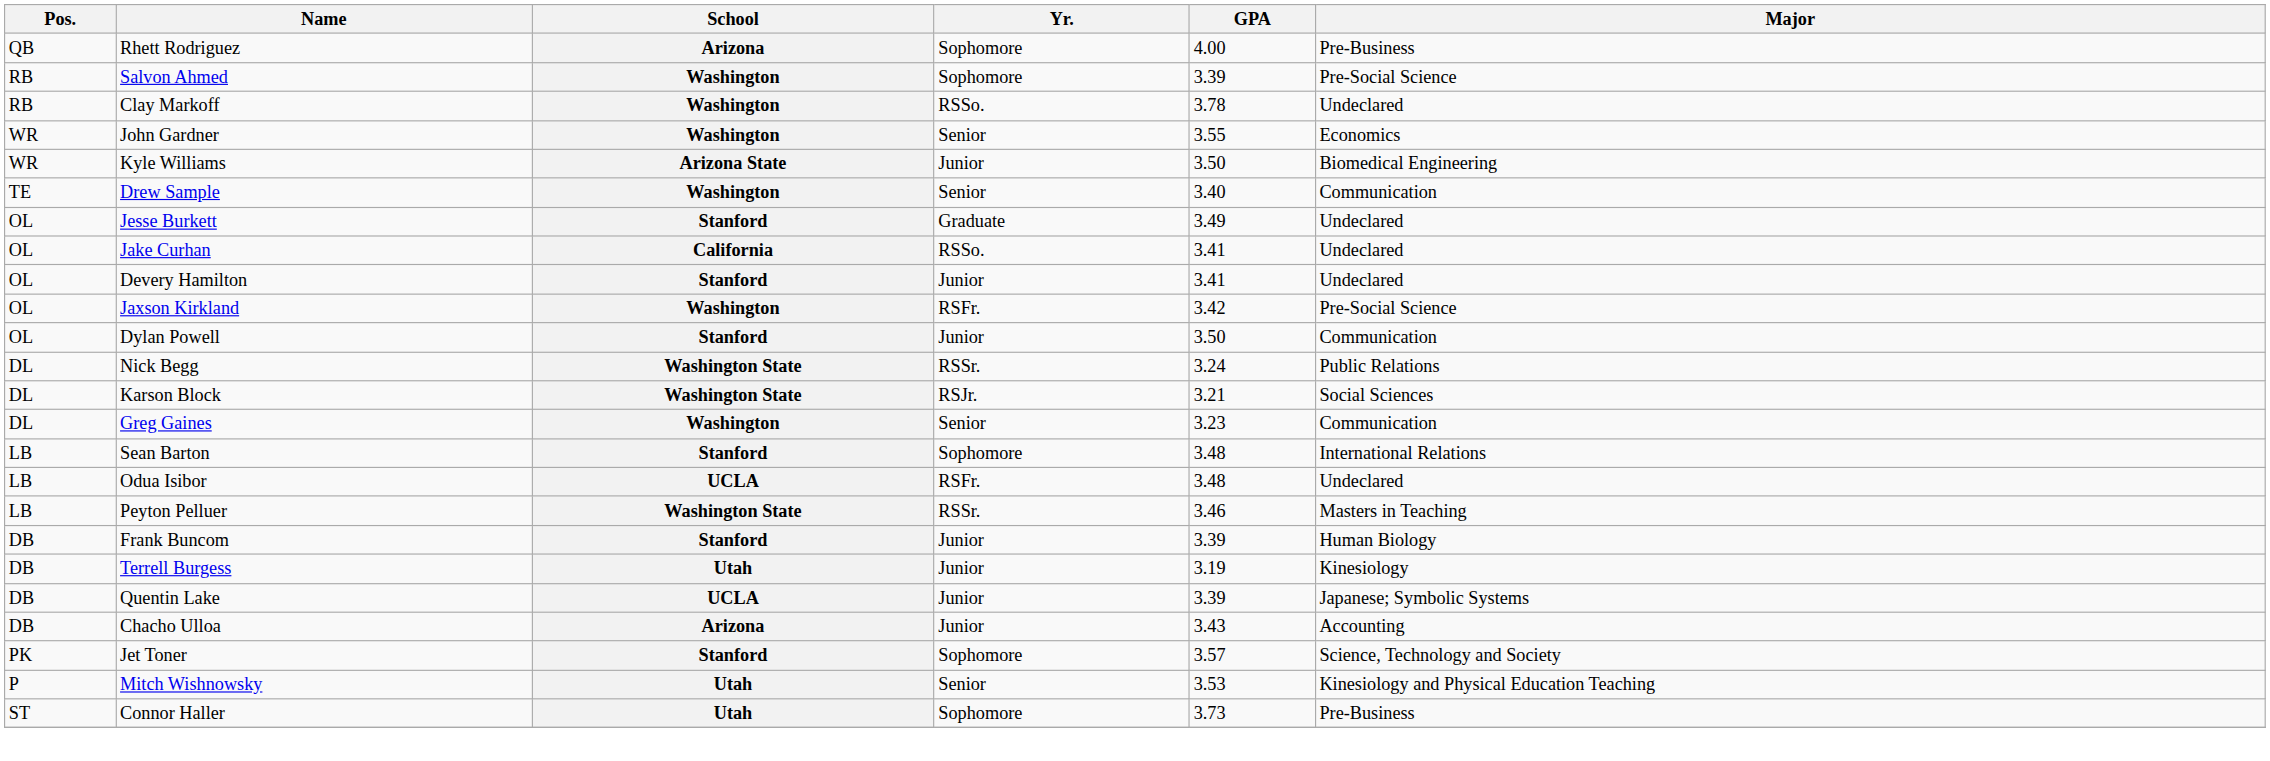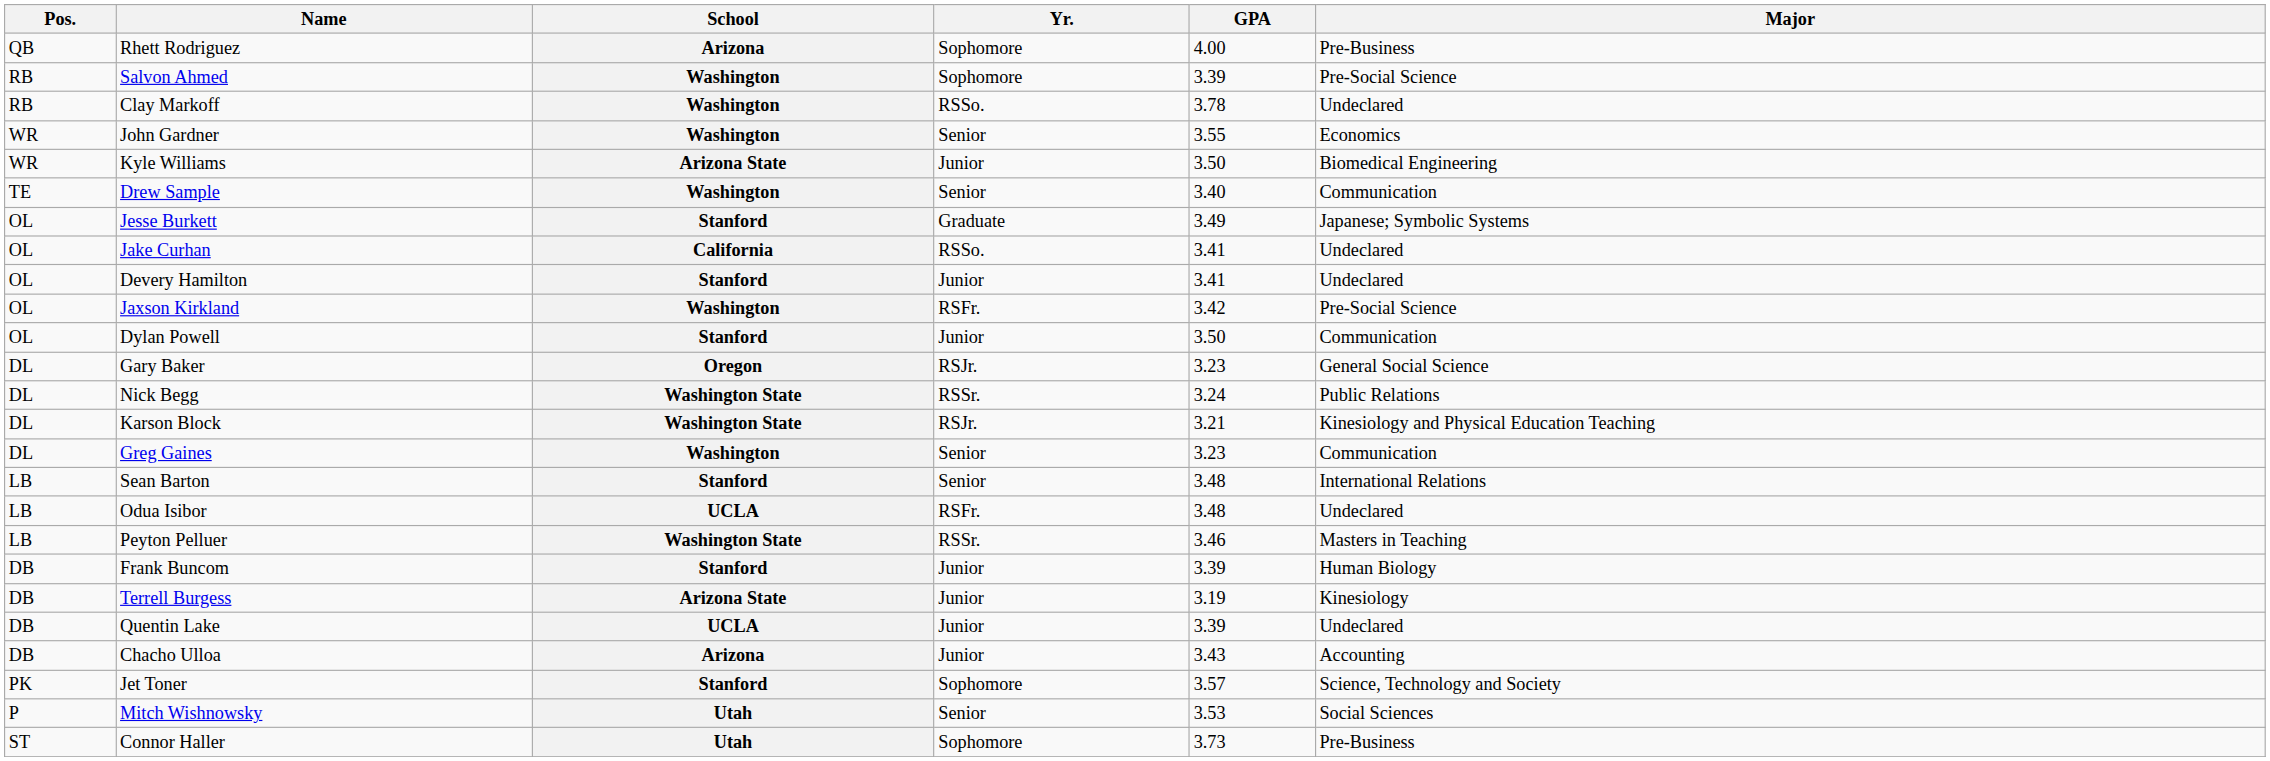(1361, 221) Undeclared -> (1424, 221) Japanese; Symbolic Systems
+ row: (162, 366)
(1376, 395) Social Sciences -> (1487, 423) Kinesiology and Physical Education Teaching
(980, 452) Sophomore -> (962, 481) Senior
(733, 568) Utah -> (733, 597) Arizona State
(1424, 597) Japanese; Symbolic Systems -> (1361, 626) Undeclared
(1487, 684) Kinesiology and Physical Education Teaching -> (1376, 713) Social Sciences
